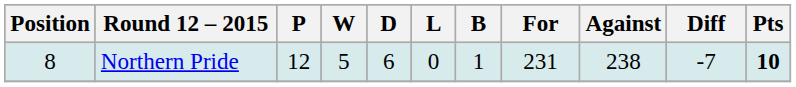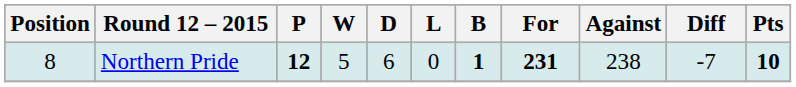(299, 61) normal -> (299, 61) bold
(479, 61) normal -> (479, 61) bold
(541, 61) normal -> (541, 61) bold
